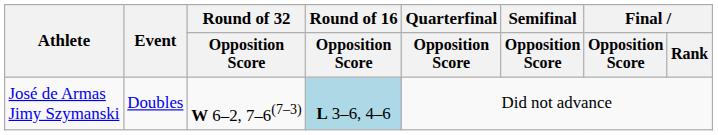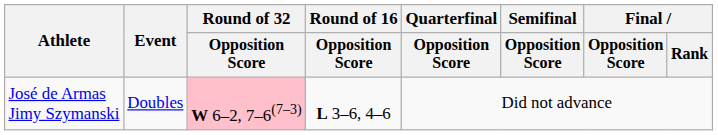(247, 113) no background -> (247, 113) pink background
(354, 113) lightblue background -> (354, 113) no background
